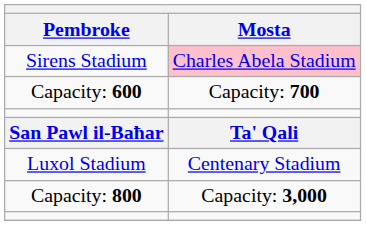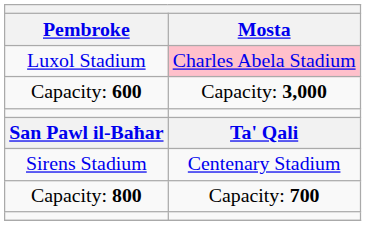(86, 60) Sirens Stadium -> (86, 60) Luxol Stadium
(264, 92) Capacity: 700 -> (264, 92) Capacity: 3,000
(86, 164) Luxol Stadium -> (86, 164) Sirens Stadium
(264, 195) Capacity: 3,000 -> (264, 195) Capacity: 700
